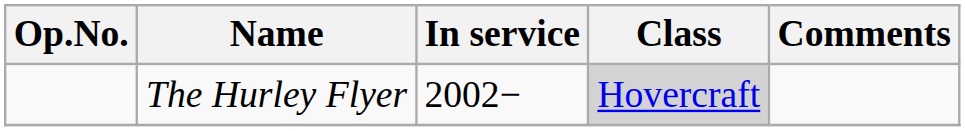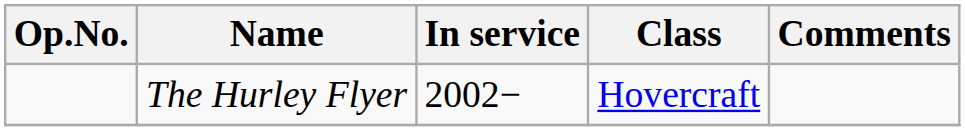(679, 93) lightgrey background -> (679, 93) no background
